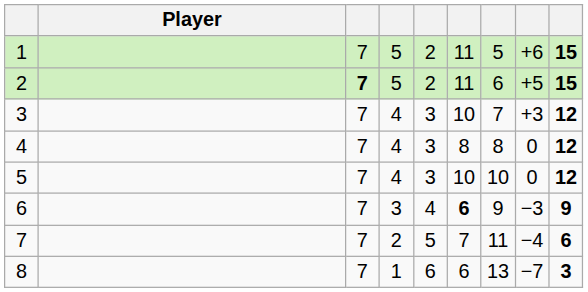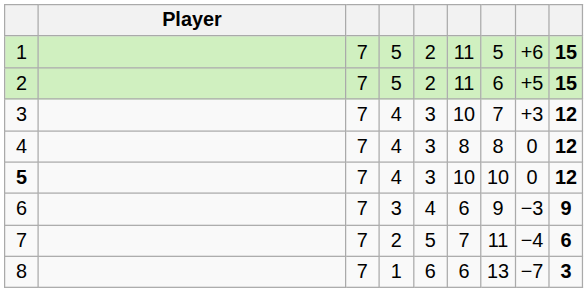(362, 83) bold -> (362, 83) normal
(22, 177) normal -> (22, 177) bold
(464, 209) bold -> (464, 209) normal
